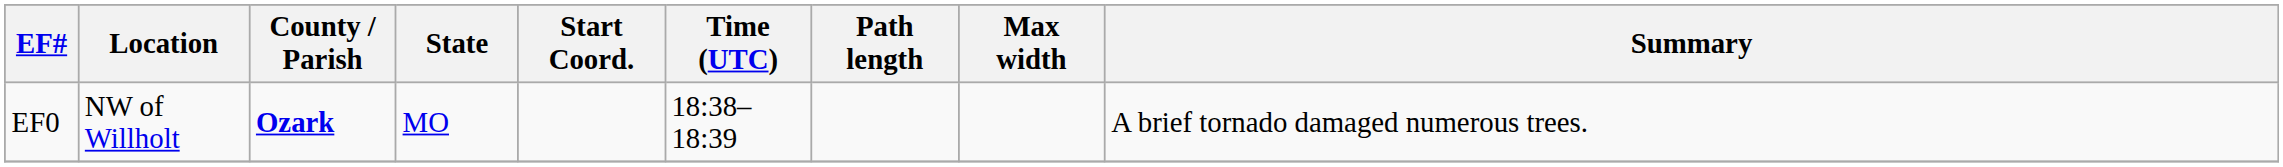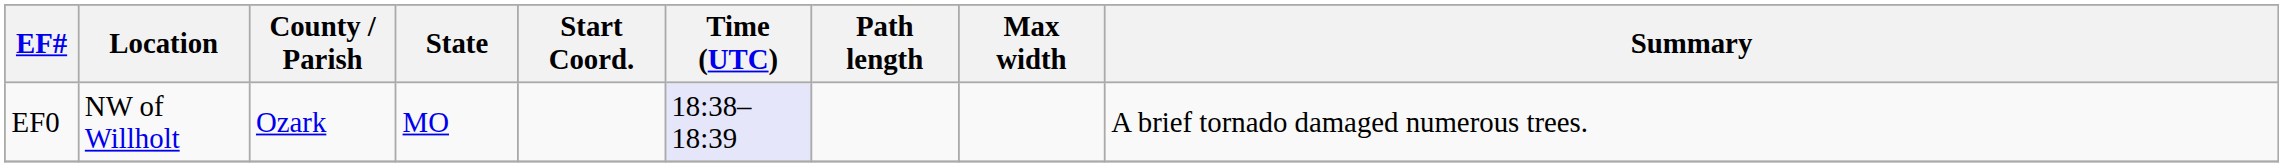(295, 121) bold -> (291, 121) normal
(711, 121) no background -> (711, 121) lavender background
